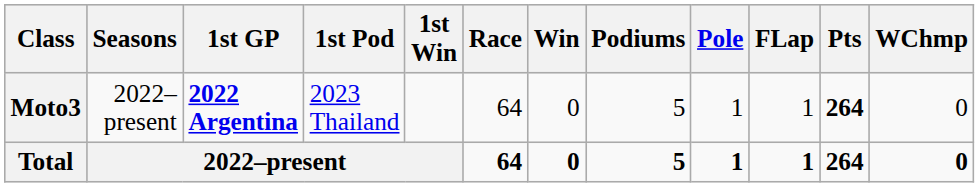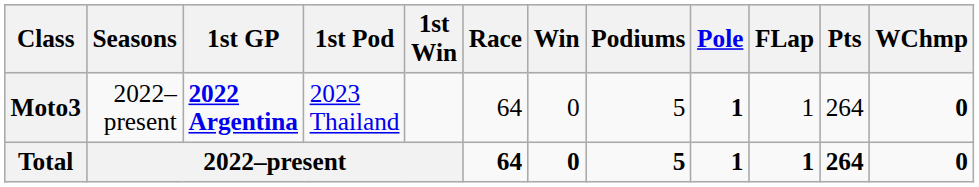(737, 107) normal -> (737, 107) bold
(845, 107) bold -> (845, 107) normal
(962, 107) normal -> (962, 107) bold
